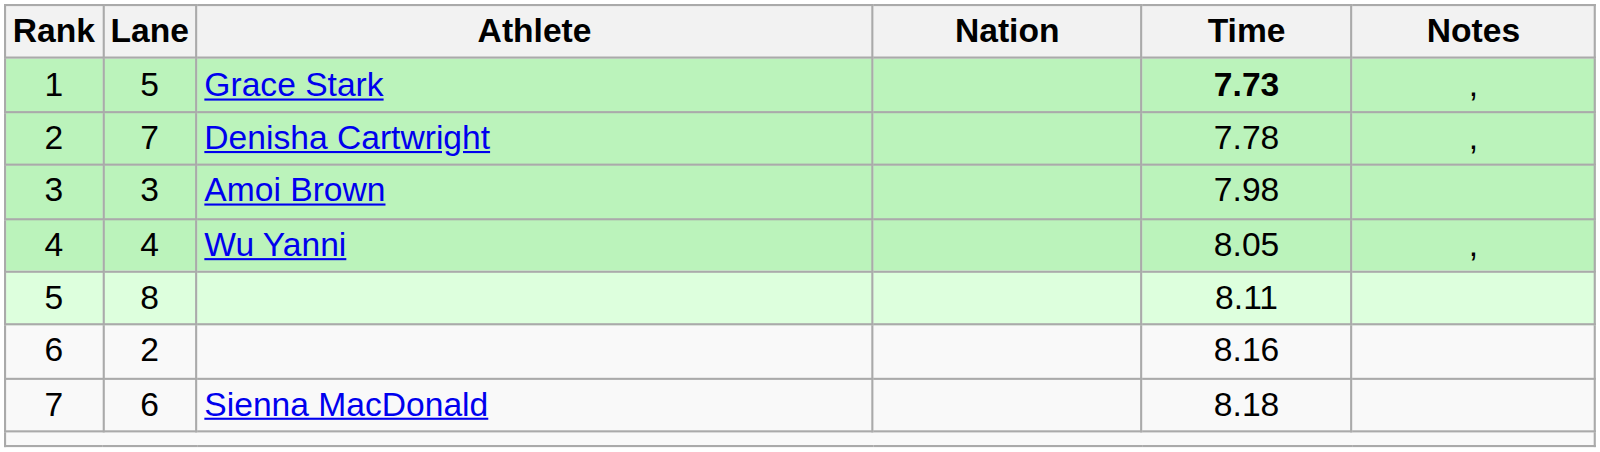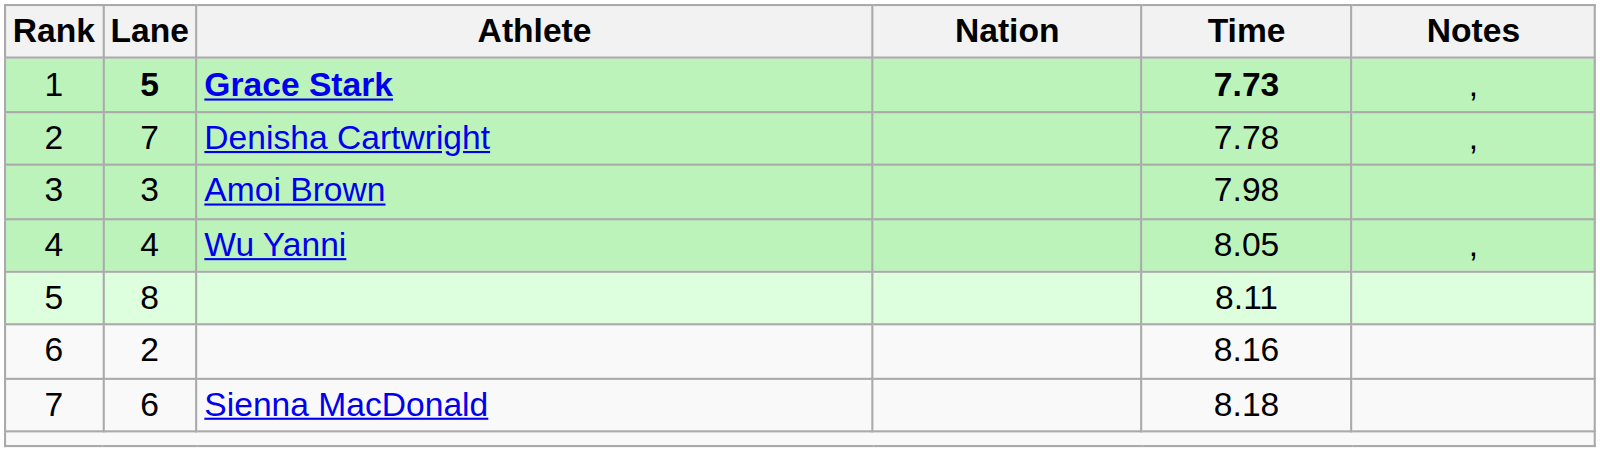(150, 84) normal -> (150, 84) bold
(294, 84) normal -> (299, 84) bold
